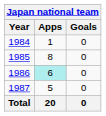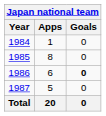(50, 73) paleturquoise background -> (50, 73) no background
(84, 73) normal -> (84, 73) bold
